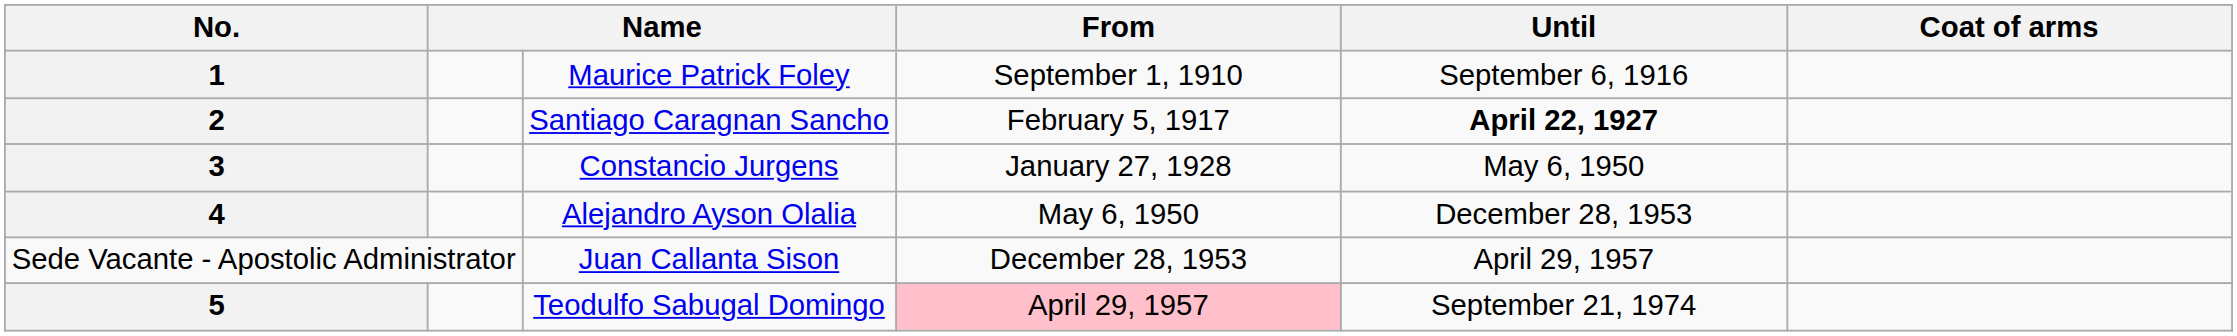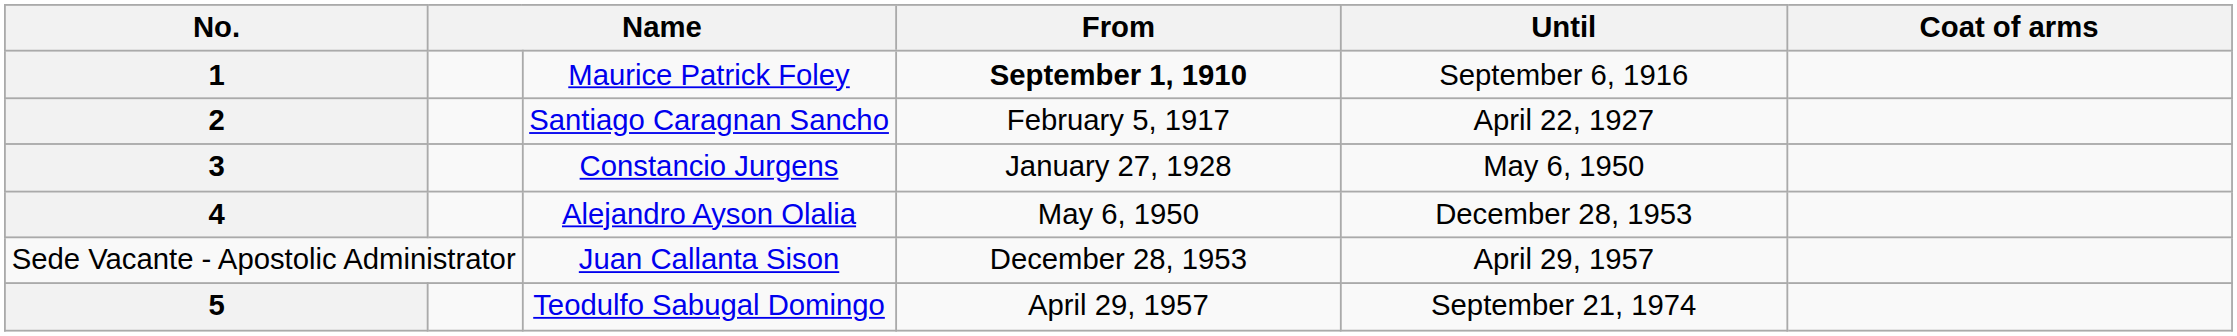(1118, 74) normal -> (1118, 74) bold
(1564, 120) bold -> (1564, 120) normal
(1118, 306) pink background -> (1118, 306) no background
